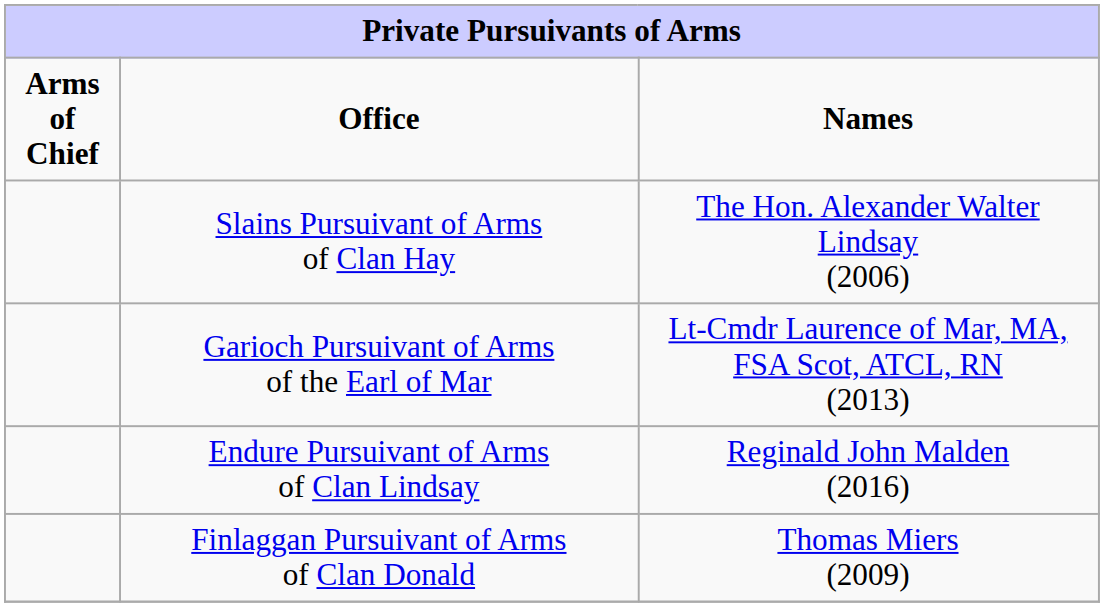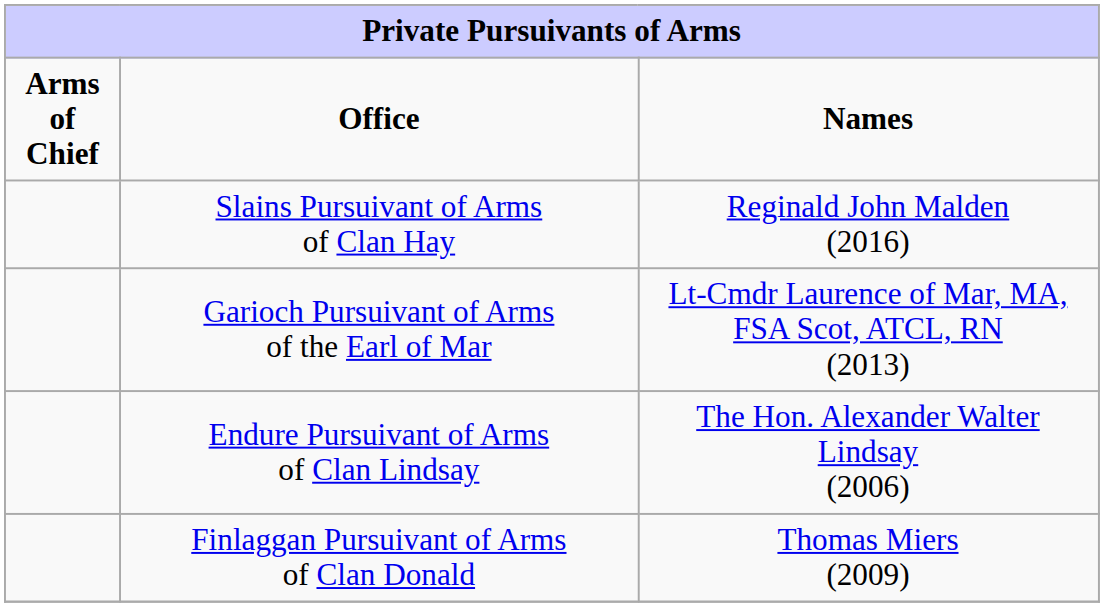(868, 241) The Hon. Alexander Walter Lindsay (2006) -> (868, 223) Reginald John Malden (2016)
(868, 469) Reginald John Malden (2016) -> (868, 452) The Hon. Alexander Walter Lindsay (2006)
